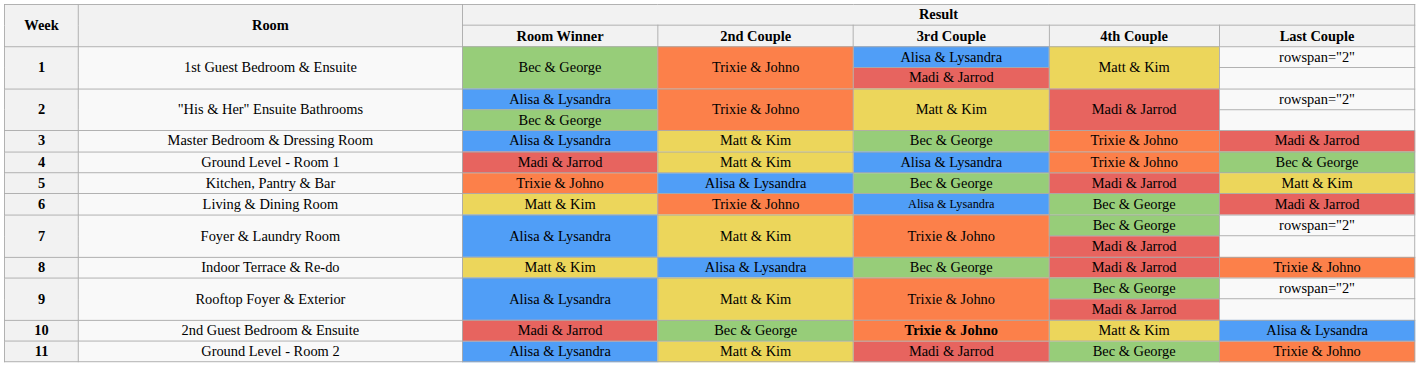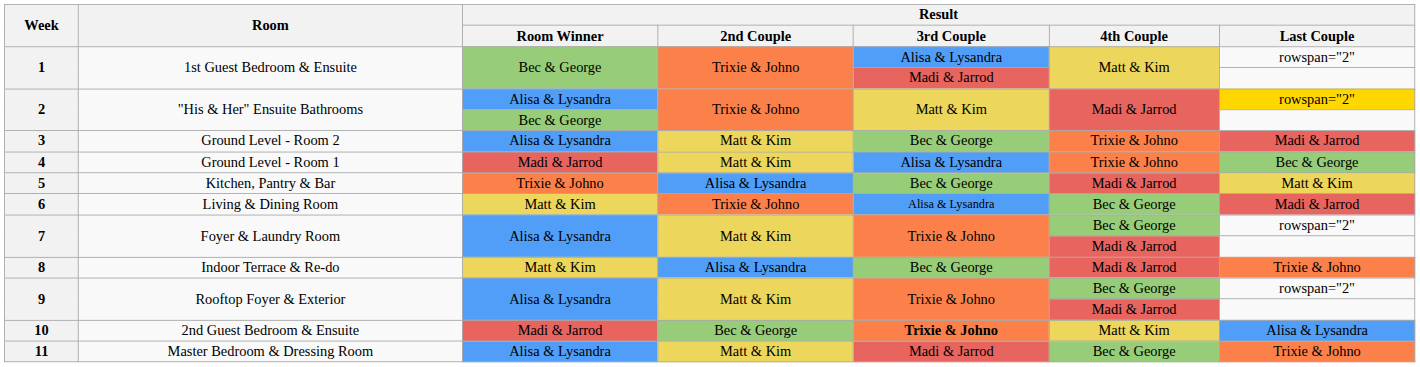(1317, 99) no background -> (1317, 99) gold background
(270, 141) Master Bedroom & Dressing Room -> (270, 141) Ground Level - Room 2
(270, 351) Ground Level - Room 2 -> (270, 351) Master Bedroom & Dressing Room
